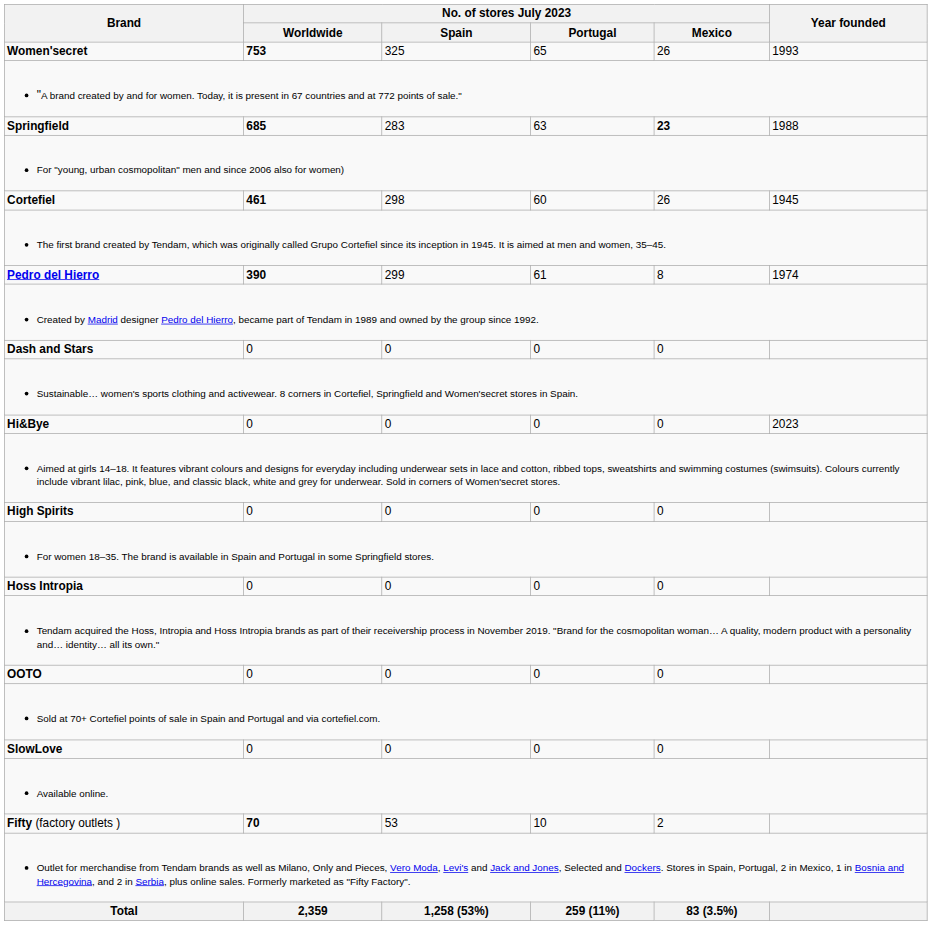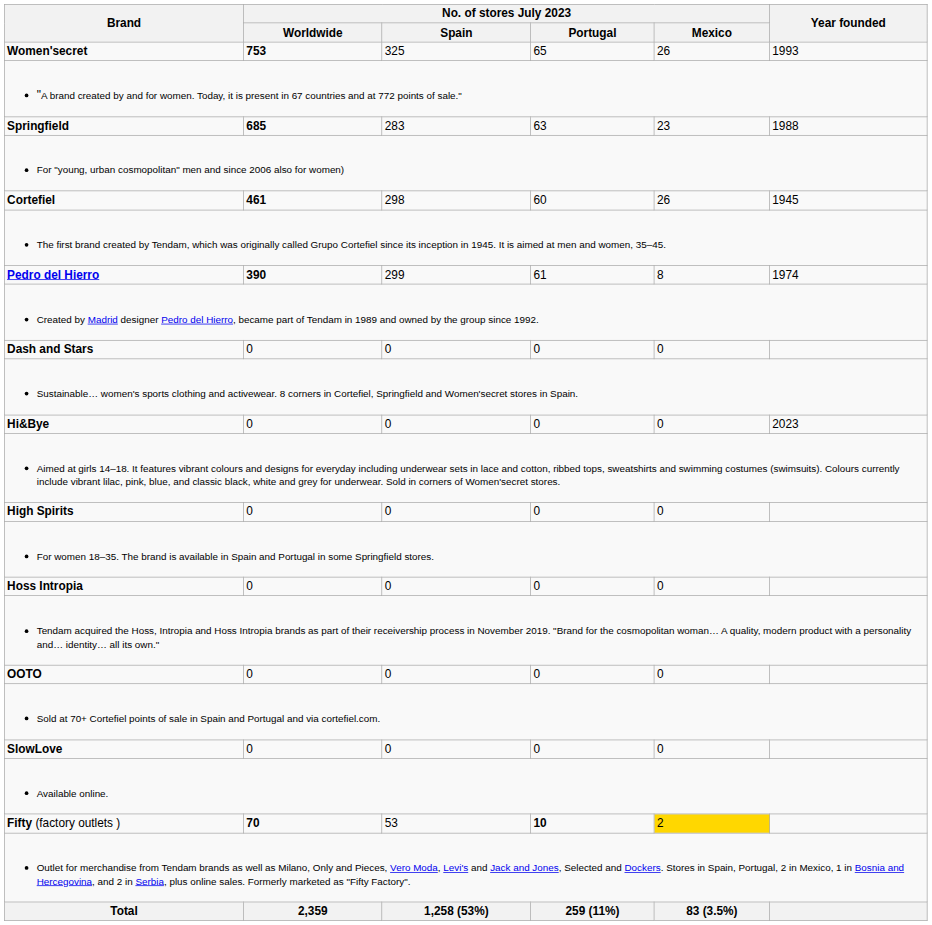(663, 125) bold -> (663, 125) normal
(540, 823) normal -> (540, 823) bold
(660, 823) no background -> (660, 823) gold background
